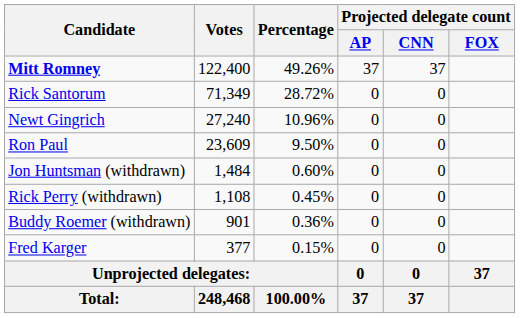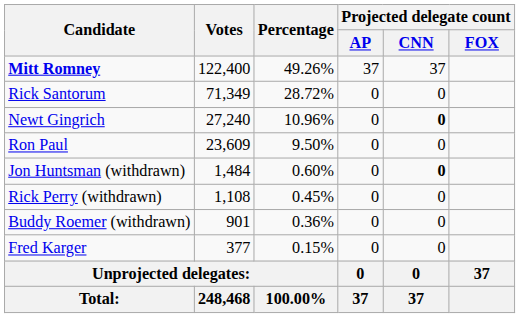(442, 119) normal -> (442, 119) bold
(442, 171) normal -> (442, 171) bold
